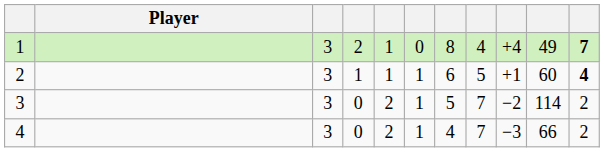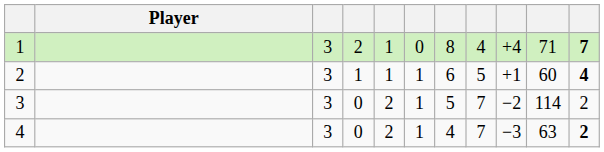(548, 47) 49 -> (548, 47) 71
(548, 132) 66 -> (548, 132) 63
(584, 132) normal -> (584, 132) bold
